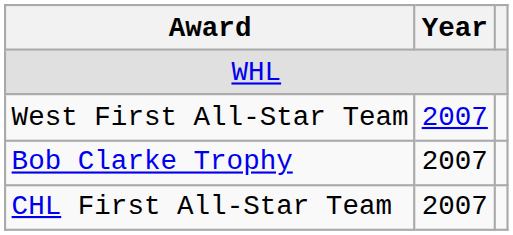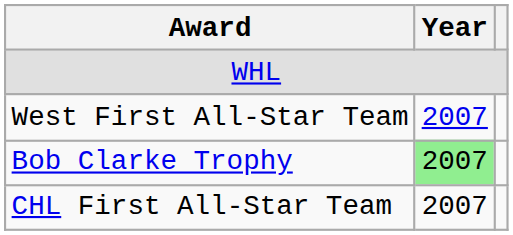(455, 162) no background -> (455, 162) lightgreen background
